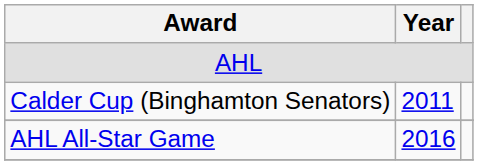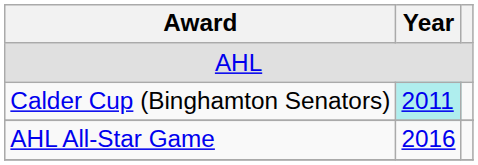(428, 100) no background -> (428, 100) paleturquoise background
